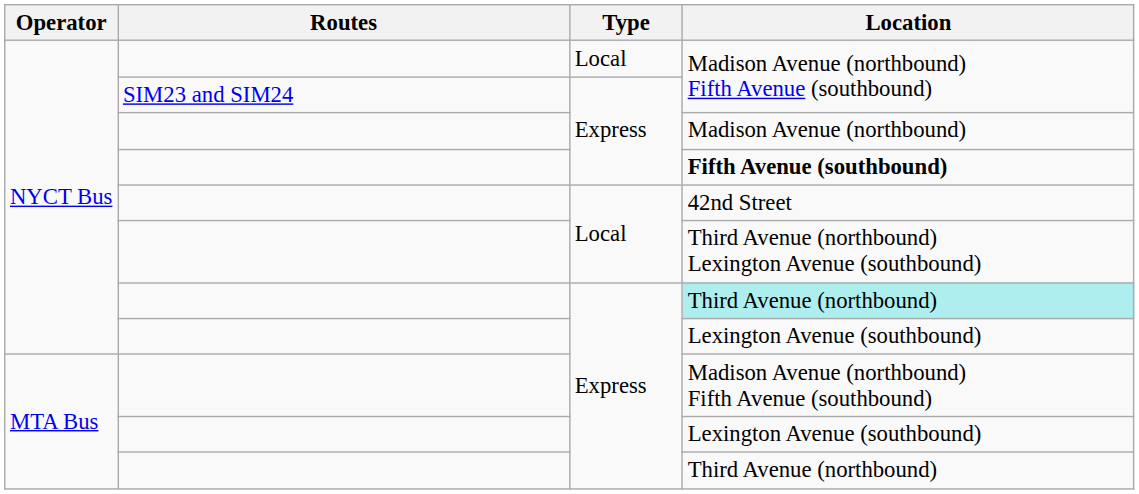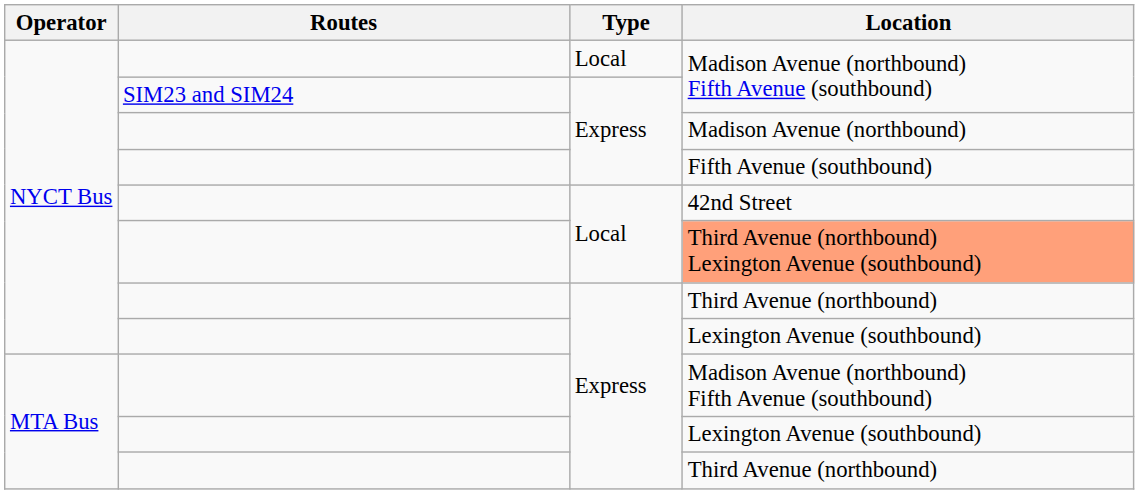(818, 166) bold -> (810, 166) normal
(835, 251) no background -> (835, 251) lightsalmon background
(812, 300) paleturquoise background -> (812, 300) no background
